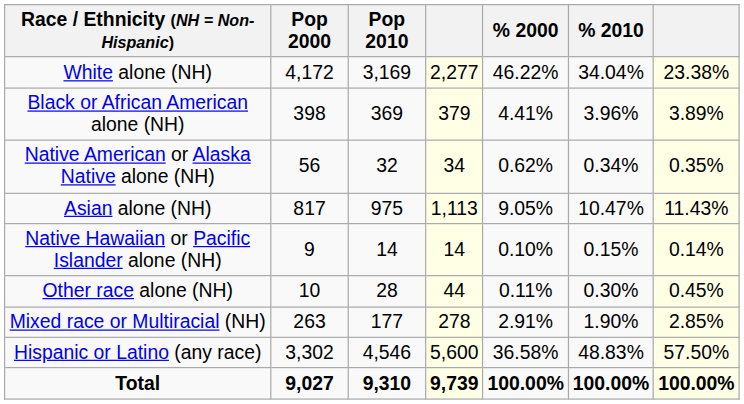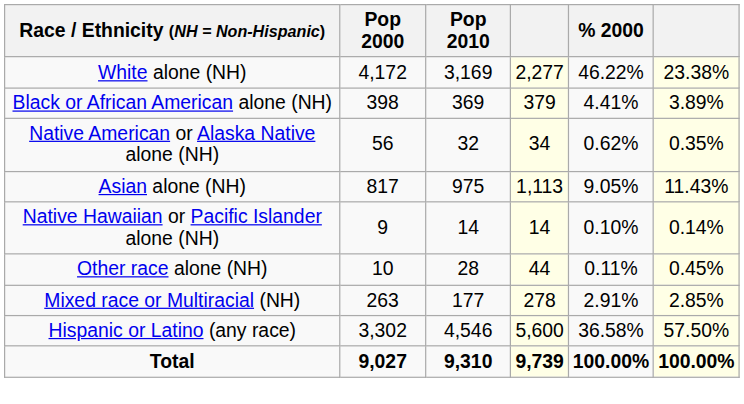- column: (611, 30)
